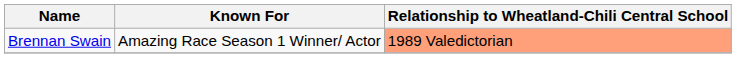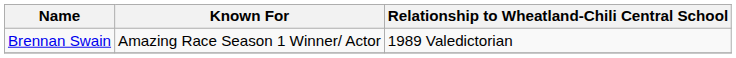(450, 40) lightsalmon background -> (450, 40) no background
